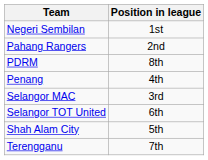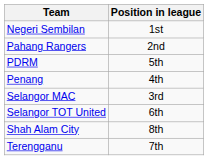(156, 63) 8th -> (156, 63) 5th
(156, 130) 5th -> (156, 130) 8th
